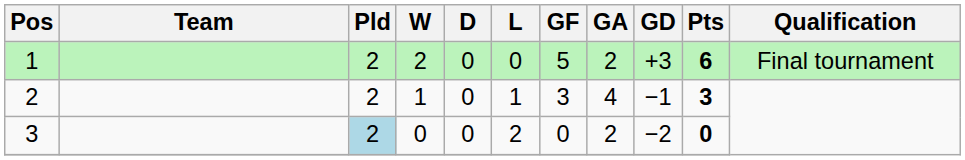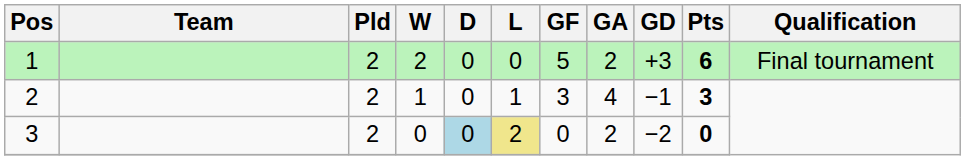(373, 135) lightblue background -> (373, 135) no background
(468, 135) no background -> (468, 135) lightblue background
(515, 135) no background -> (515, 135) khaki background
